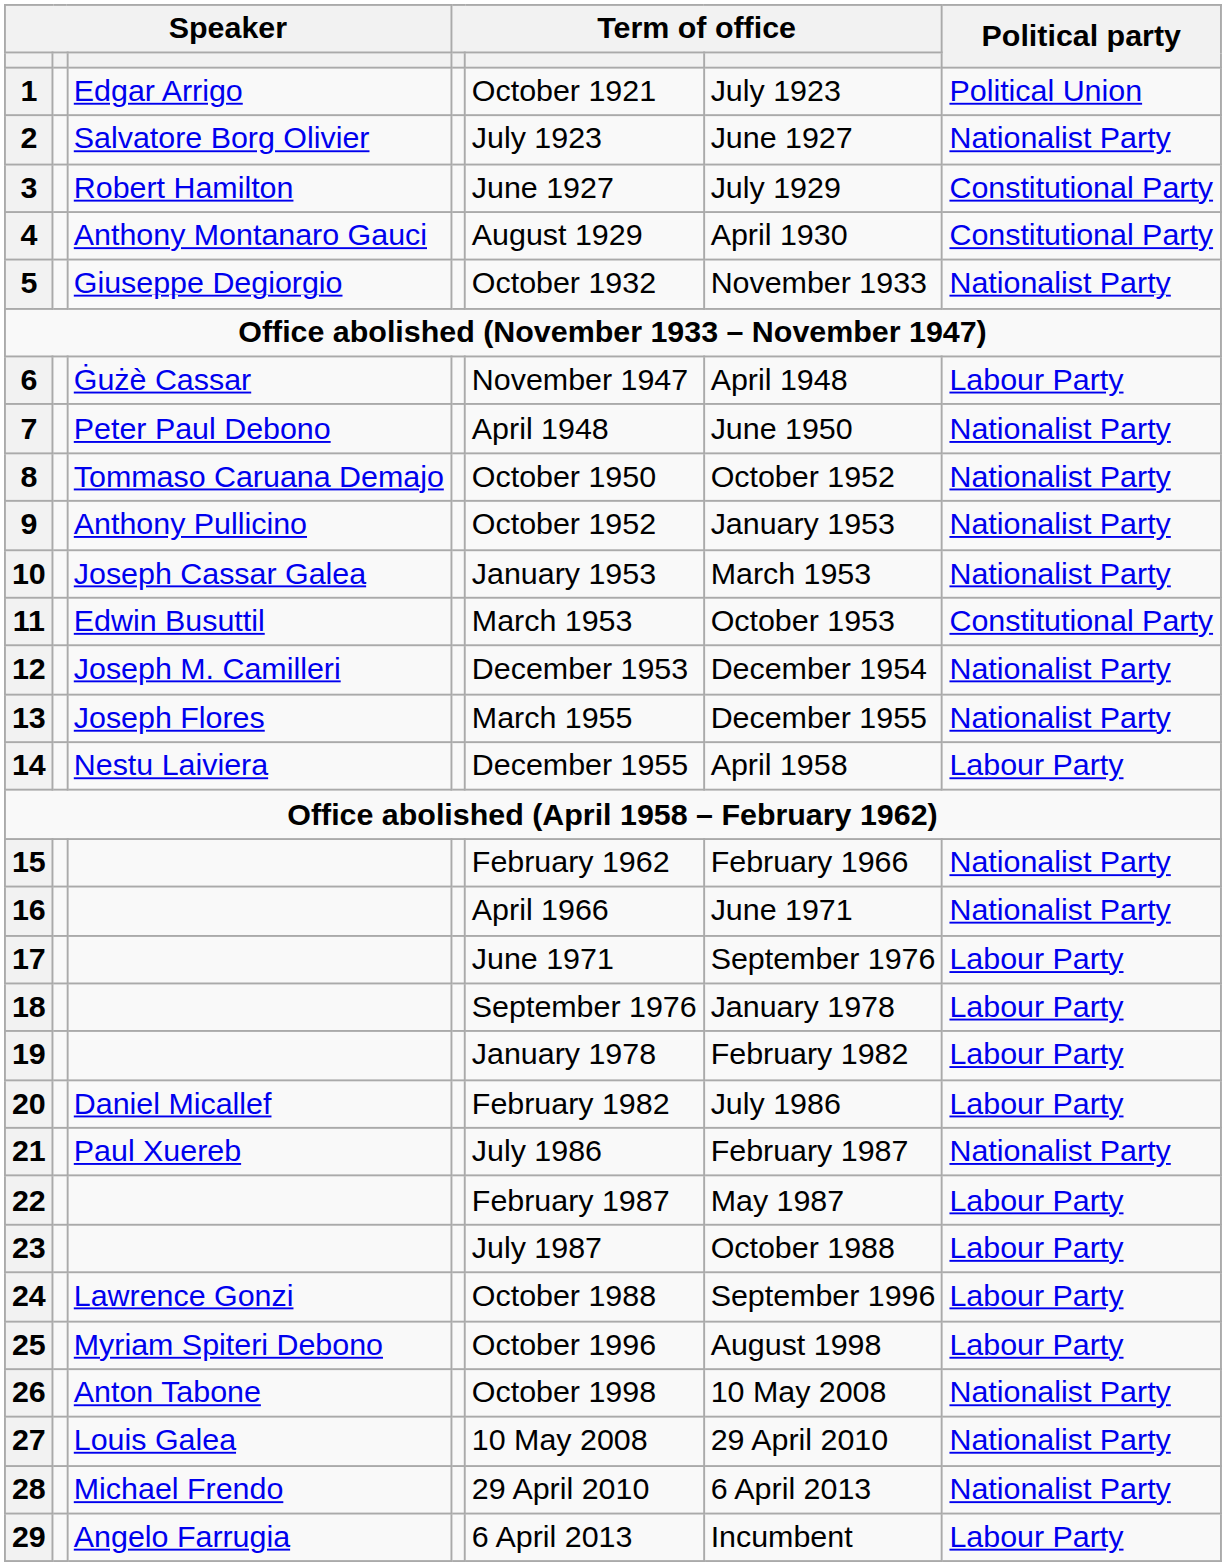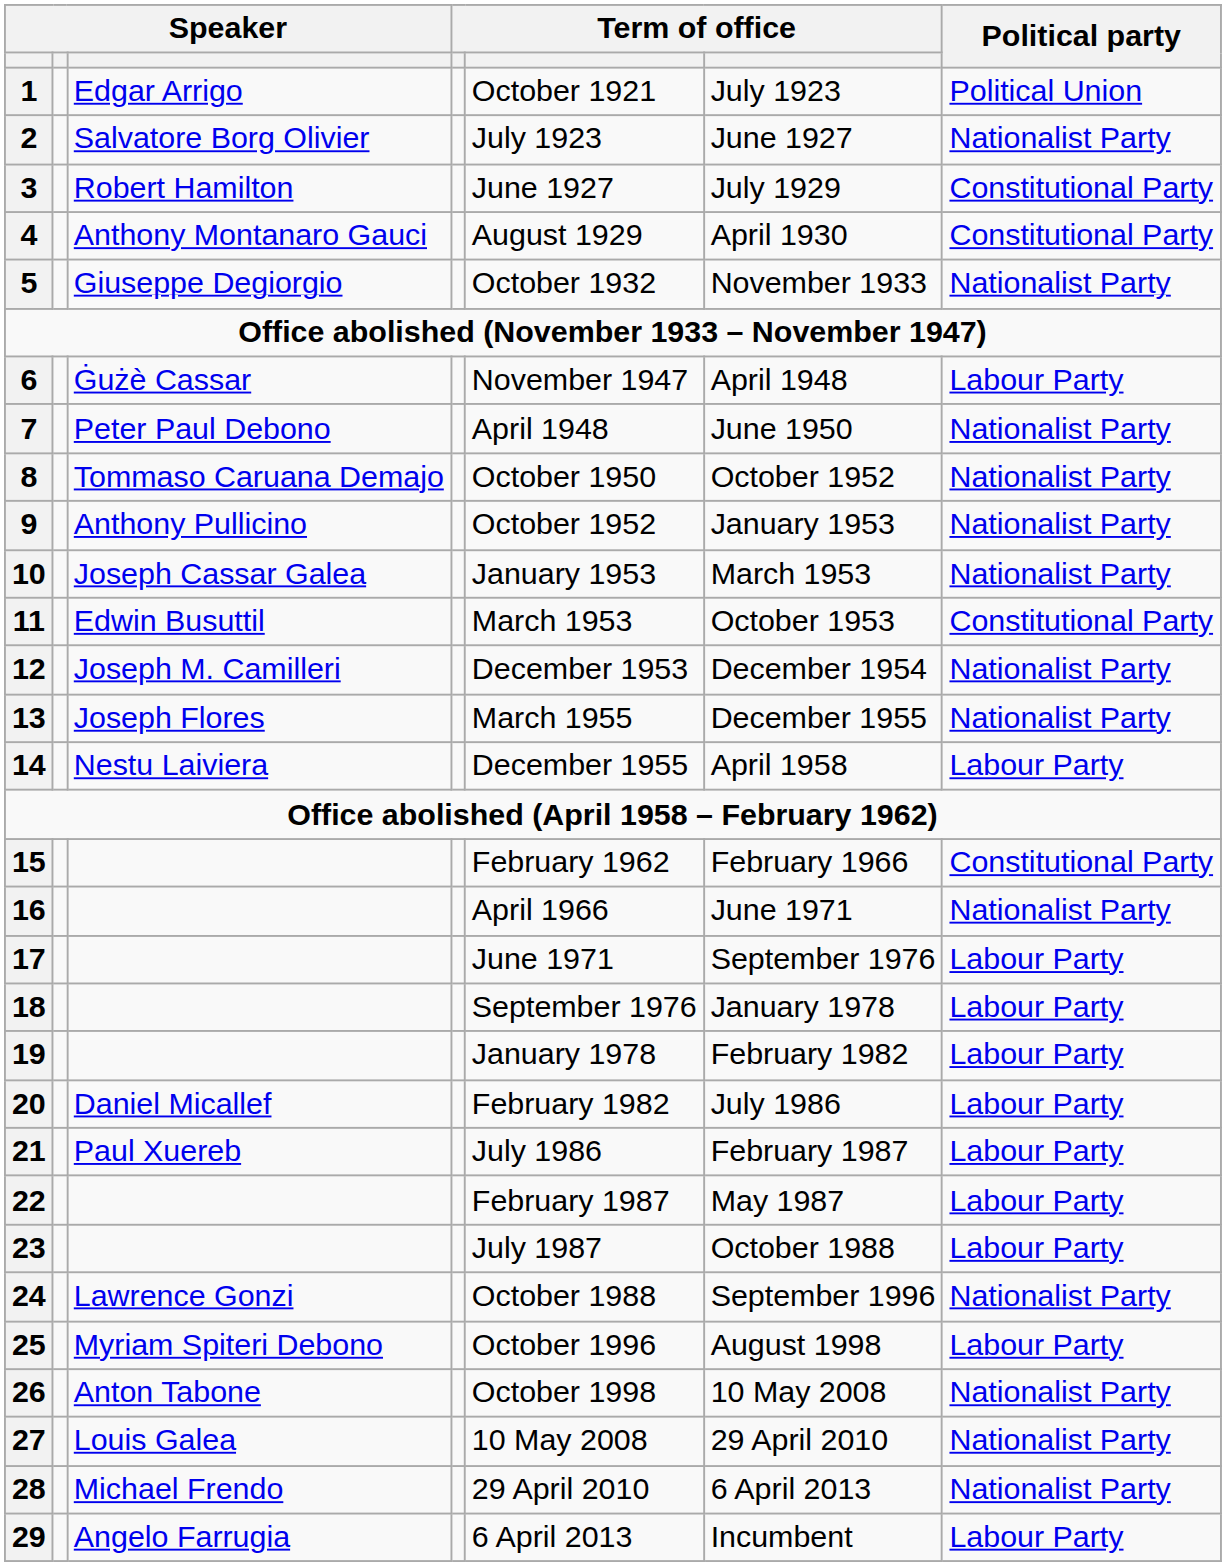(1060, 862) Nationalist Party -> (1081, 862) Constitutional Party
(1060, 1151) Nationalist Party -> (1036, 1151) Labour Party
(1036, 1296) Labour Party -> (1060, 1296) Nationalist Party
